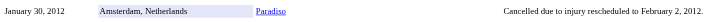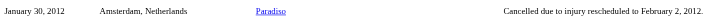(143, 11) lavender background -> (143, 11) no background
